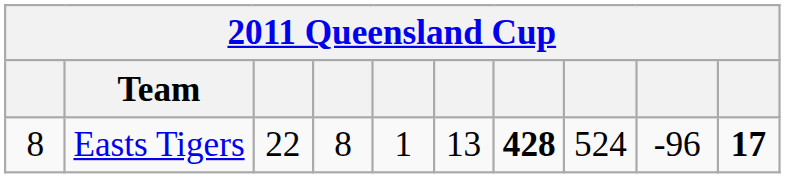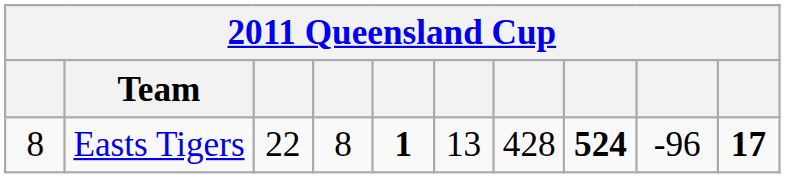(403, 144) normal -> (403, 144) bold
(529, 144) bold -> (529, 144) normal
(600, 144) normal -> (600, 144) bold
